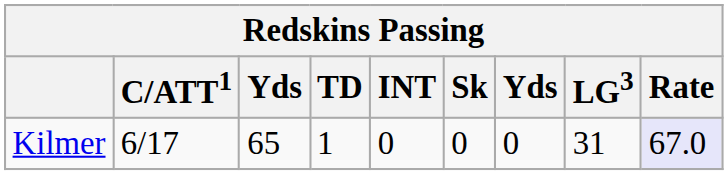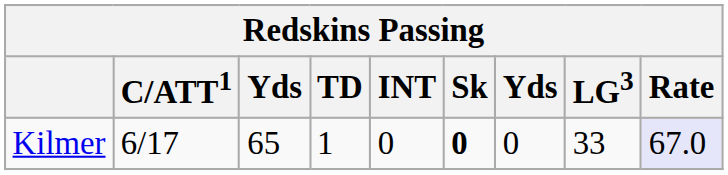(459, 143) normal -> (459, 143) bold
(589, 143) 31 -> (589, 143) 33
